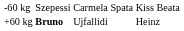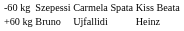(49, 21) bold -> (48, 21) normal
